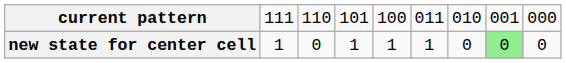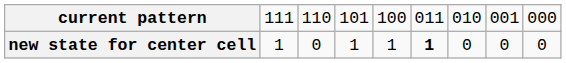(429, 45) normal -> (429, 45) bold
(504, 45) lightgreen background -> (504, 45) no background
